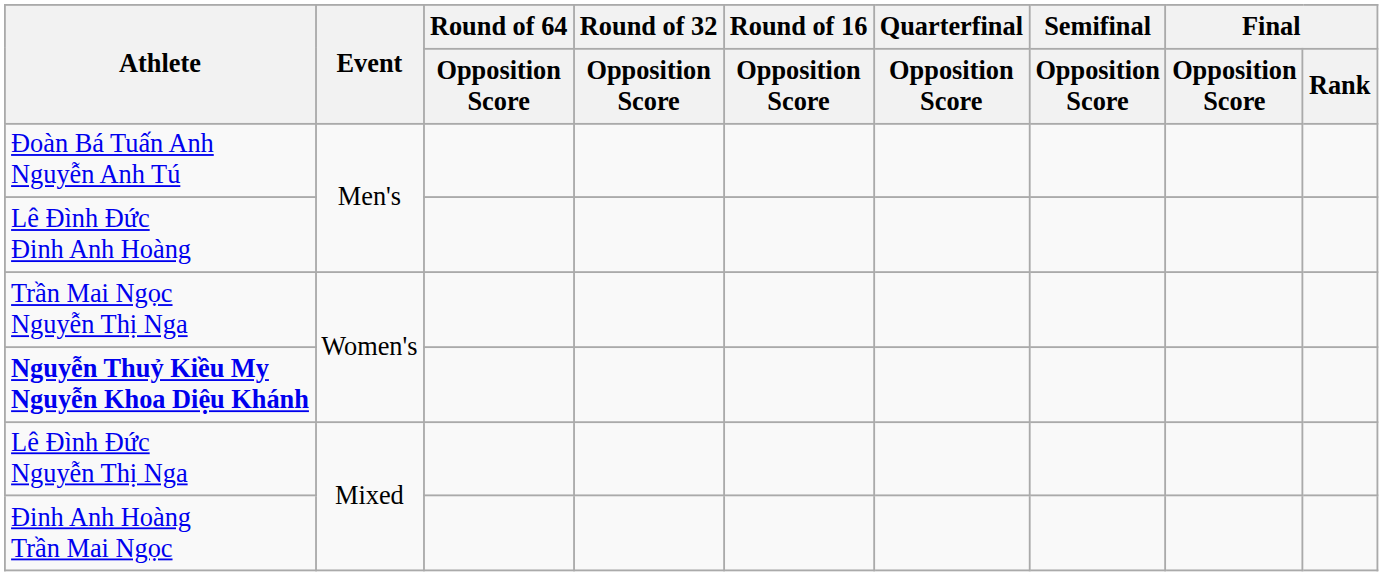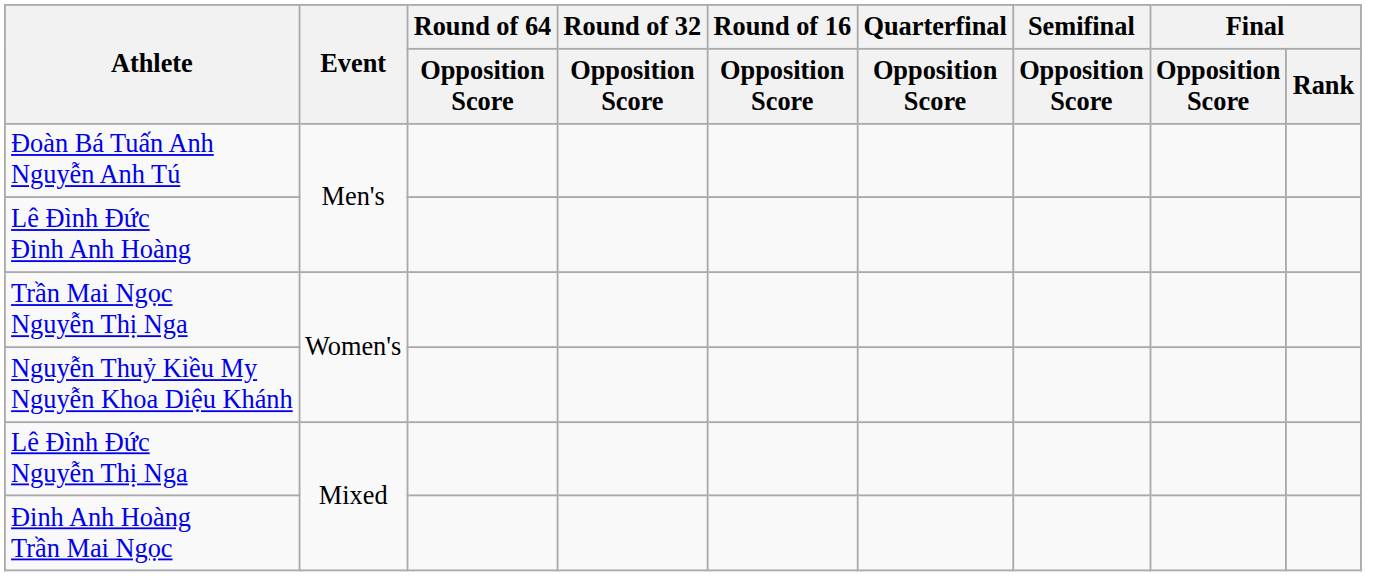(160, 383) bold -> (152, 383) normal
